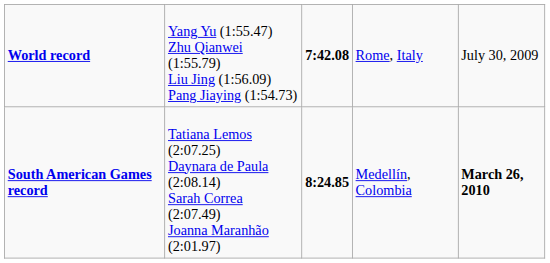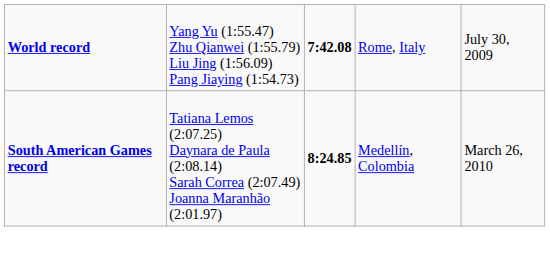(492, 182) bold -> (494, 158) normal
